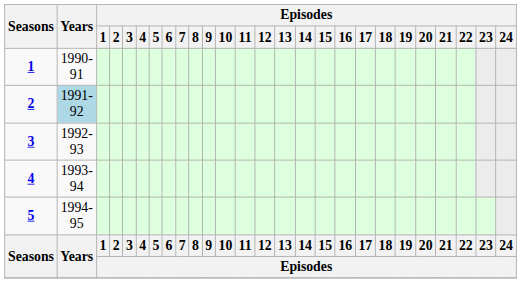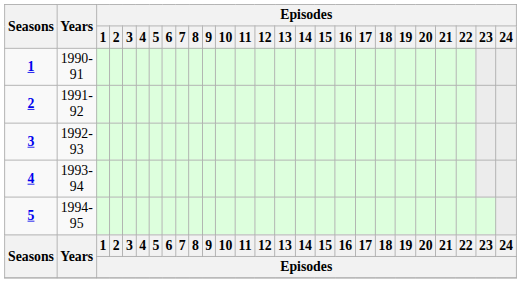(77, 104) lightblue background -> (77, 104) no background
